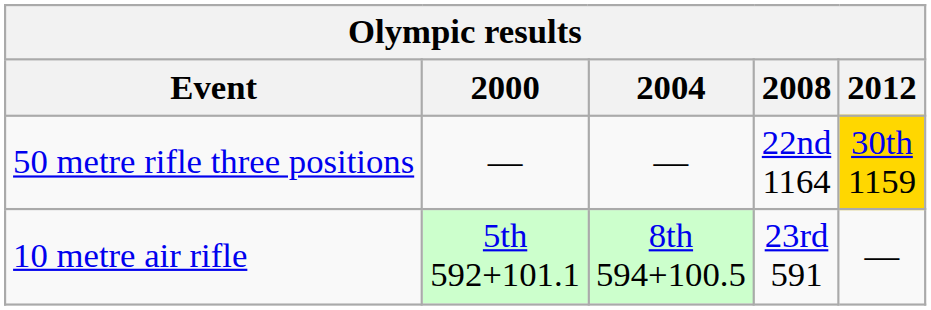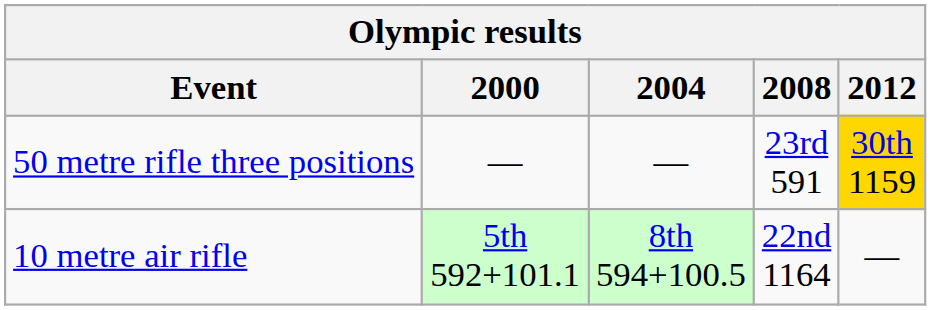(797, 161) 22nd 1164 -> (797, 161) 23rd 591
(797, 255) 23rd 591 -> (797, 255) 22nd 1164
